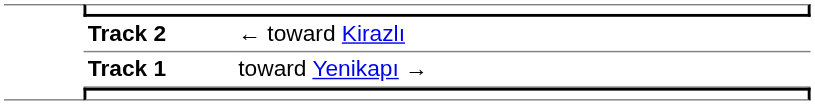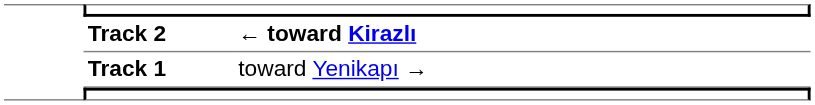(322, 33) normal -> (327, 33) bold
